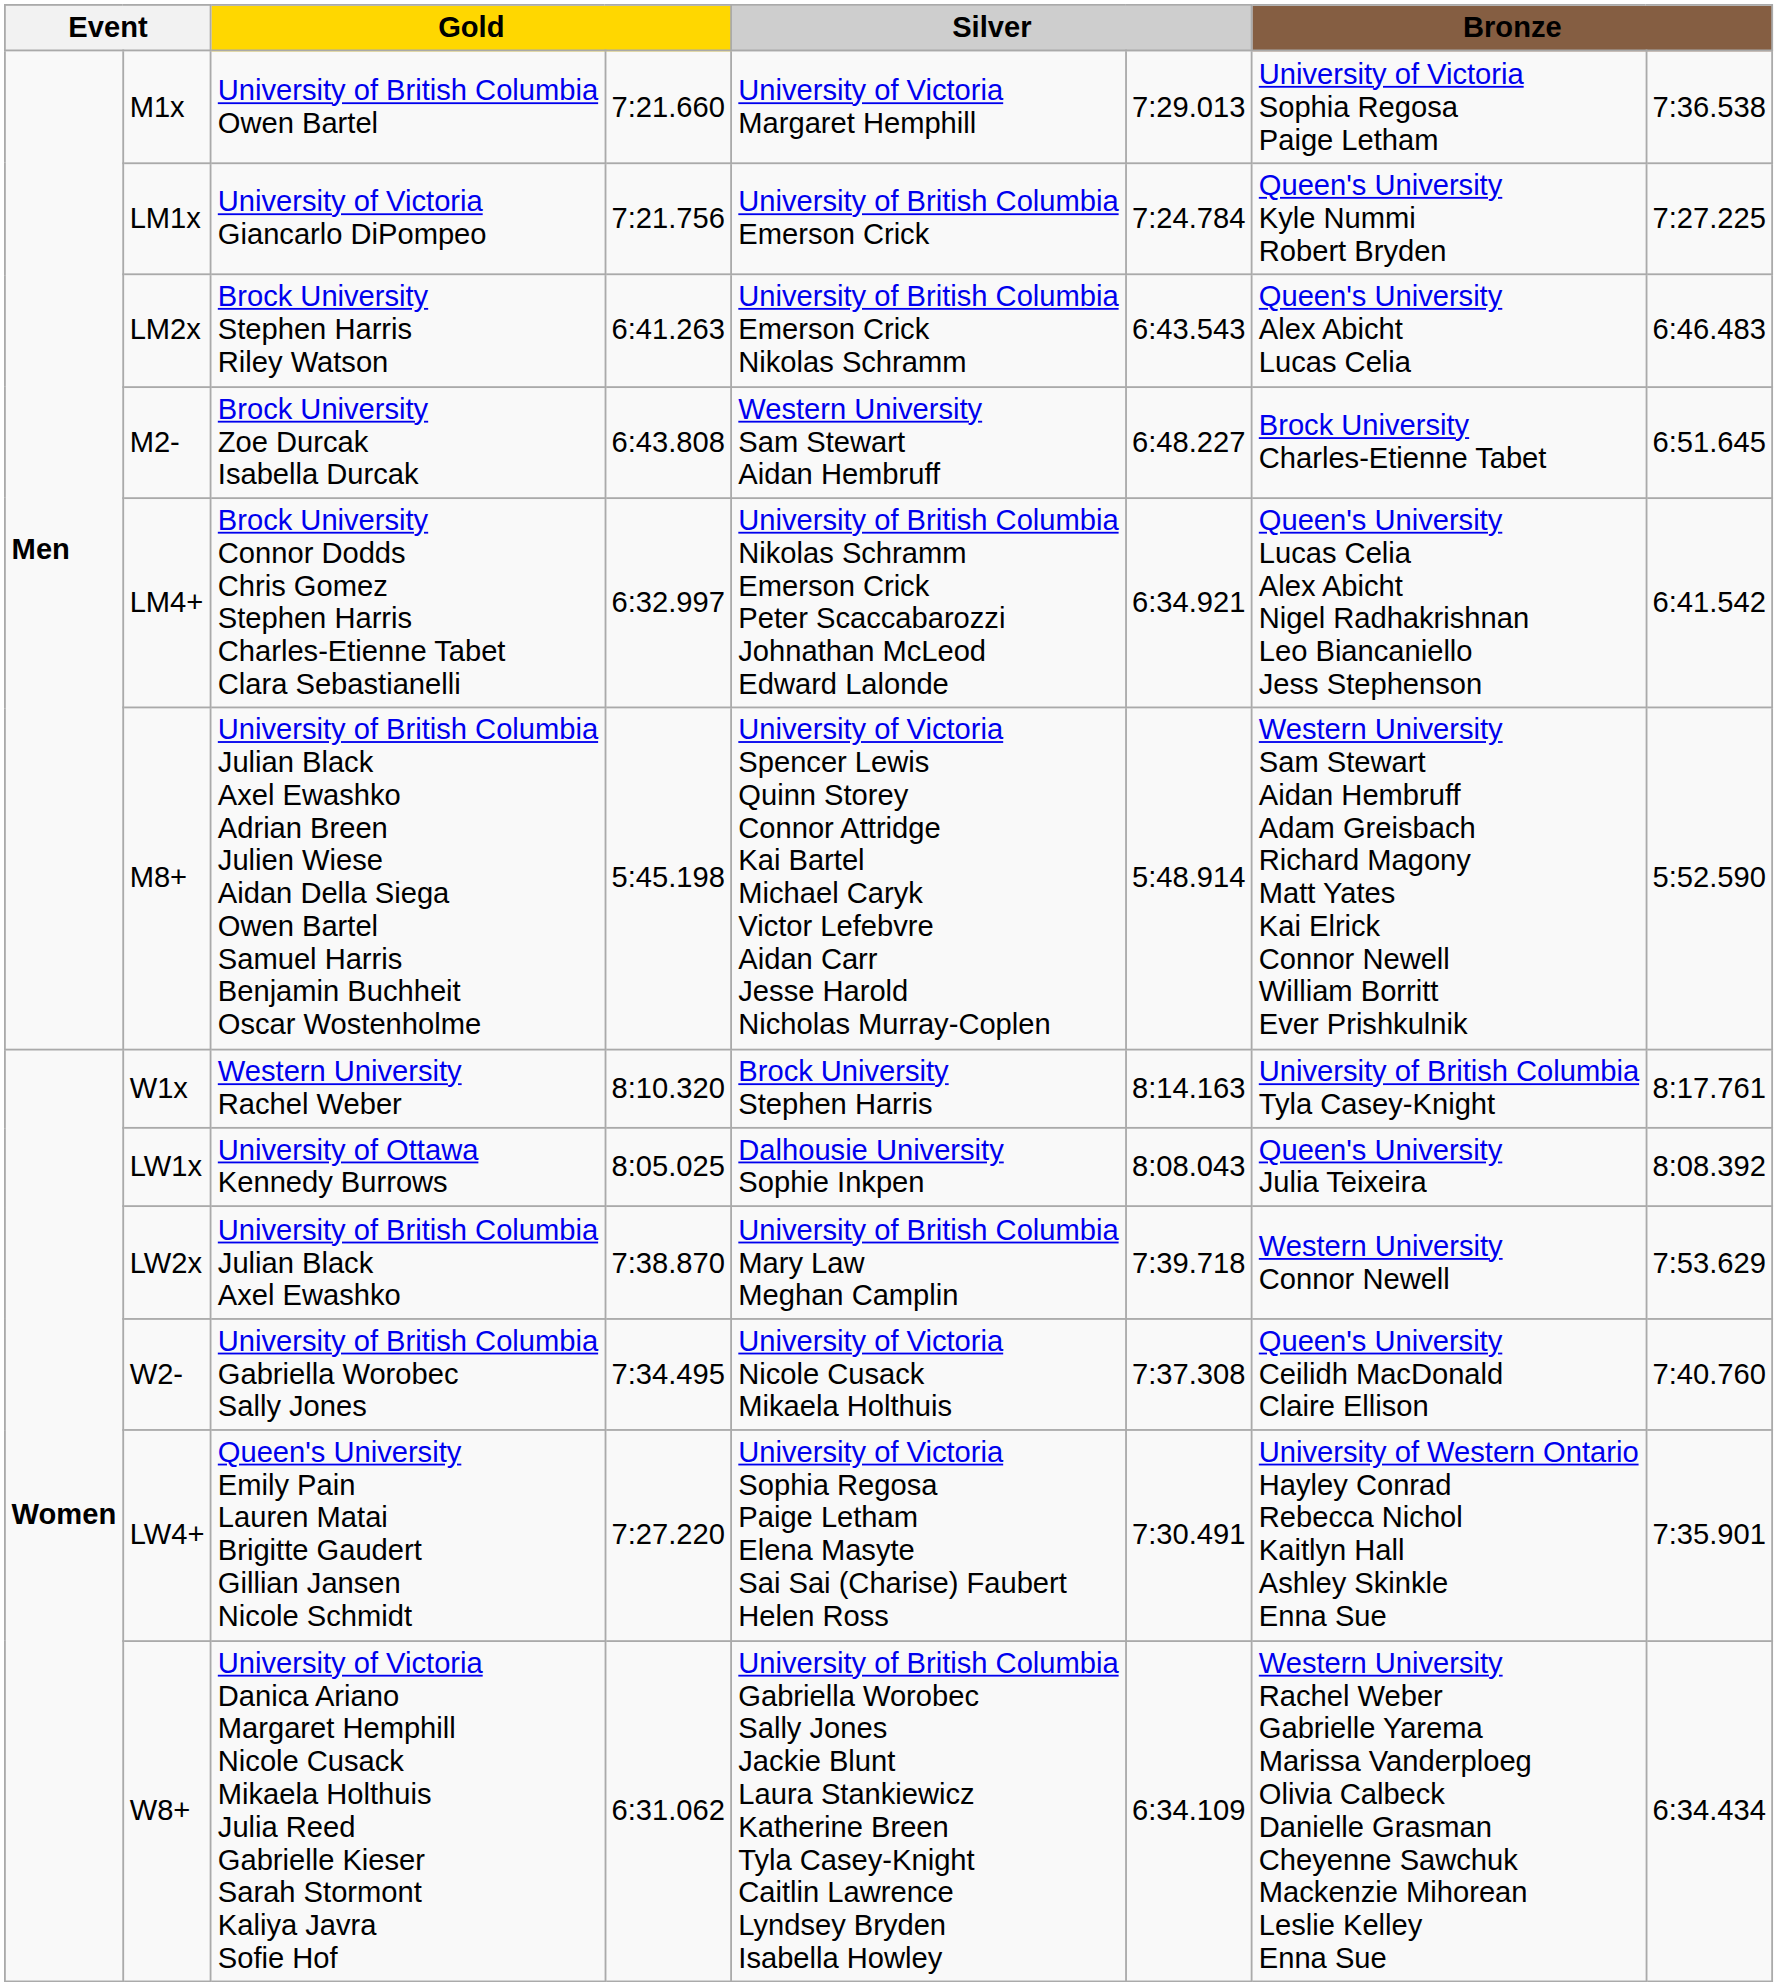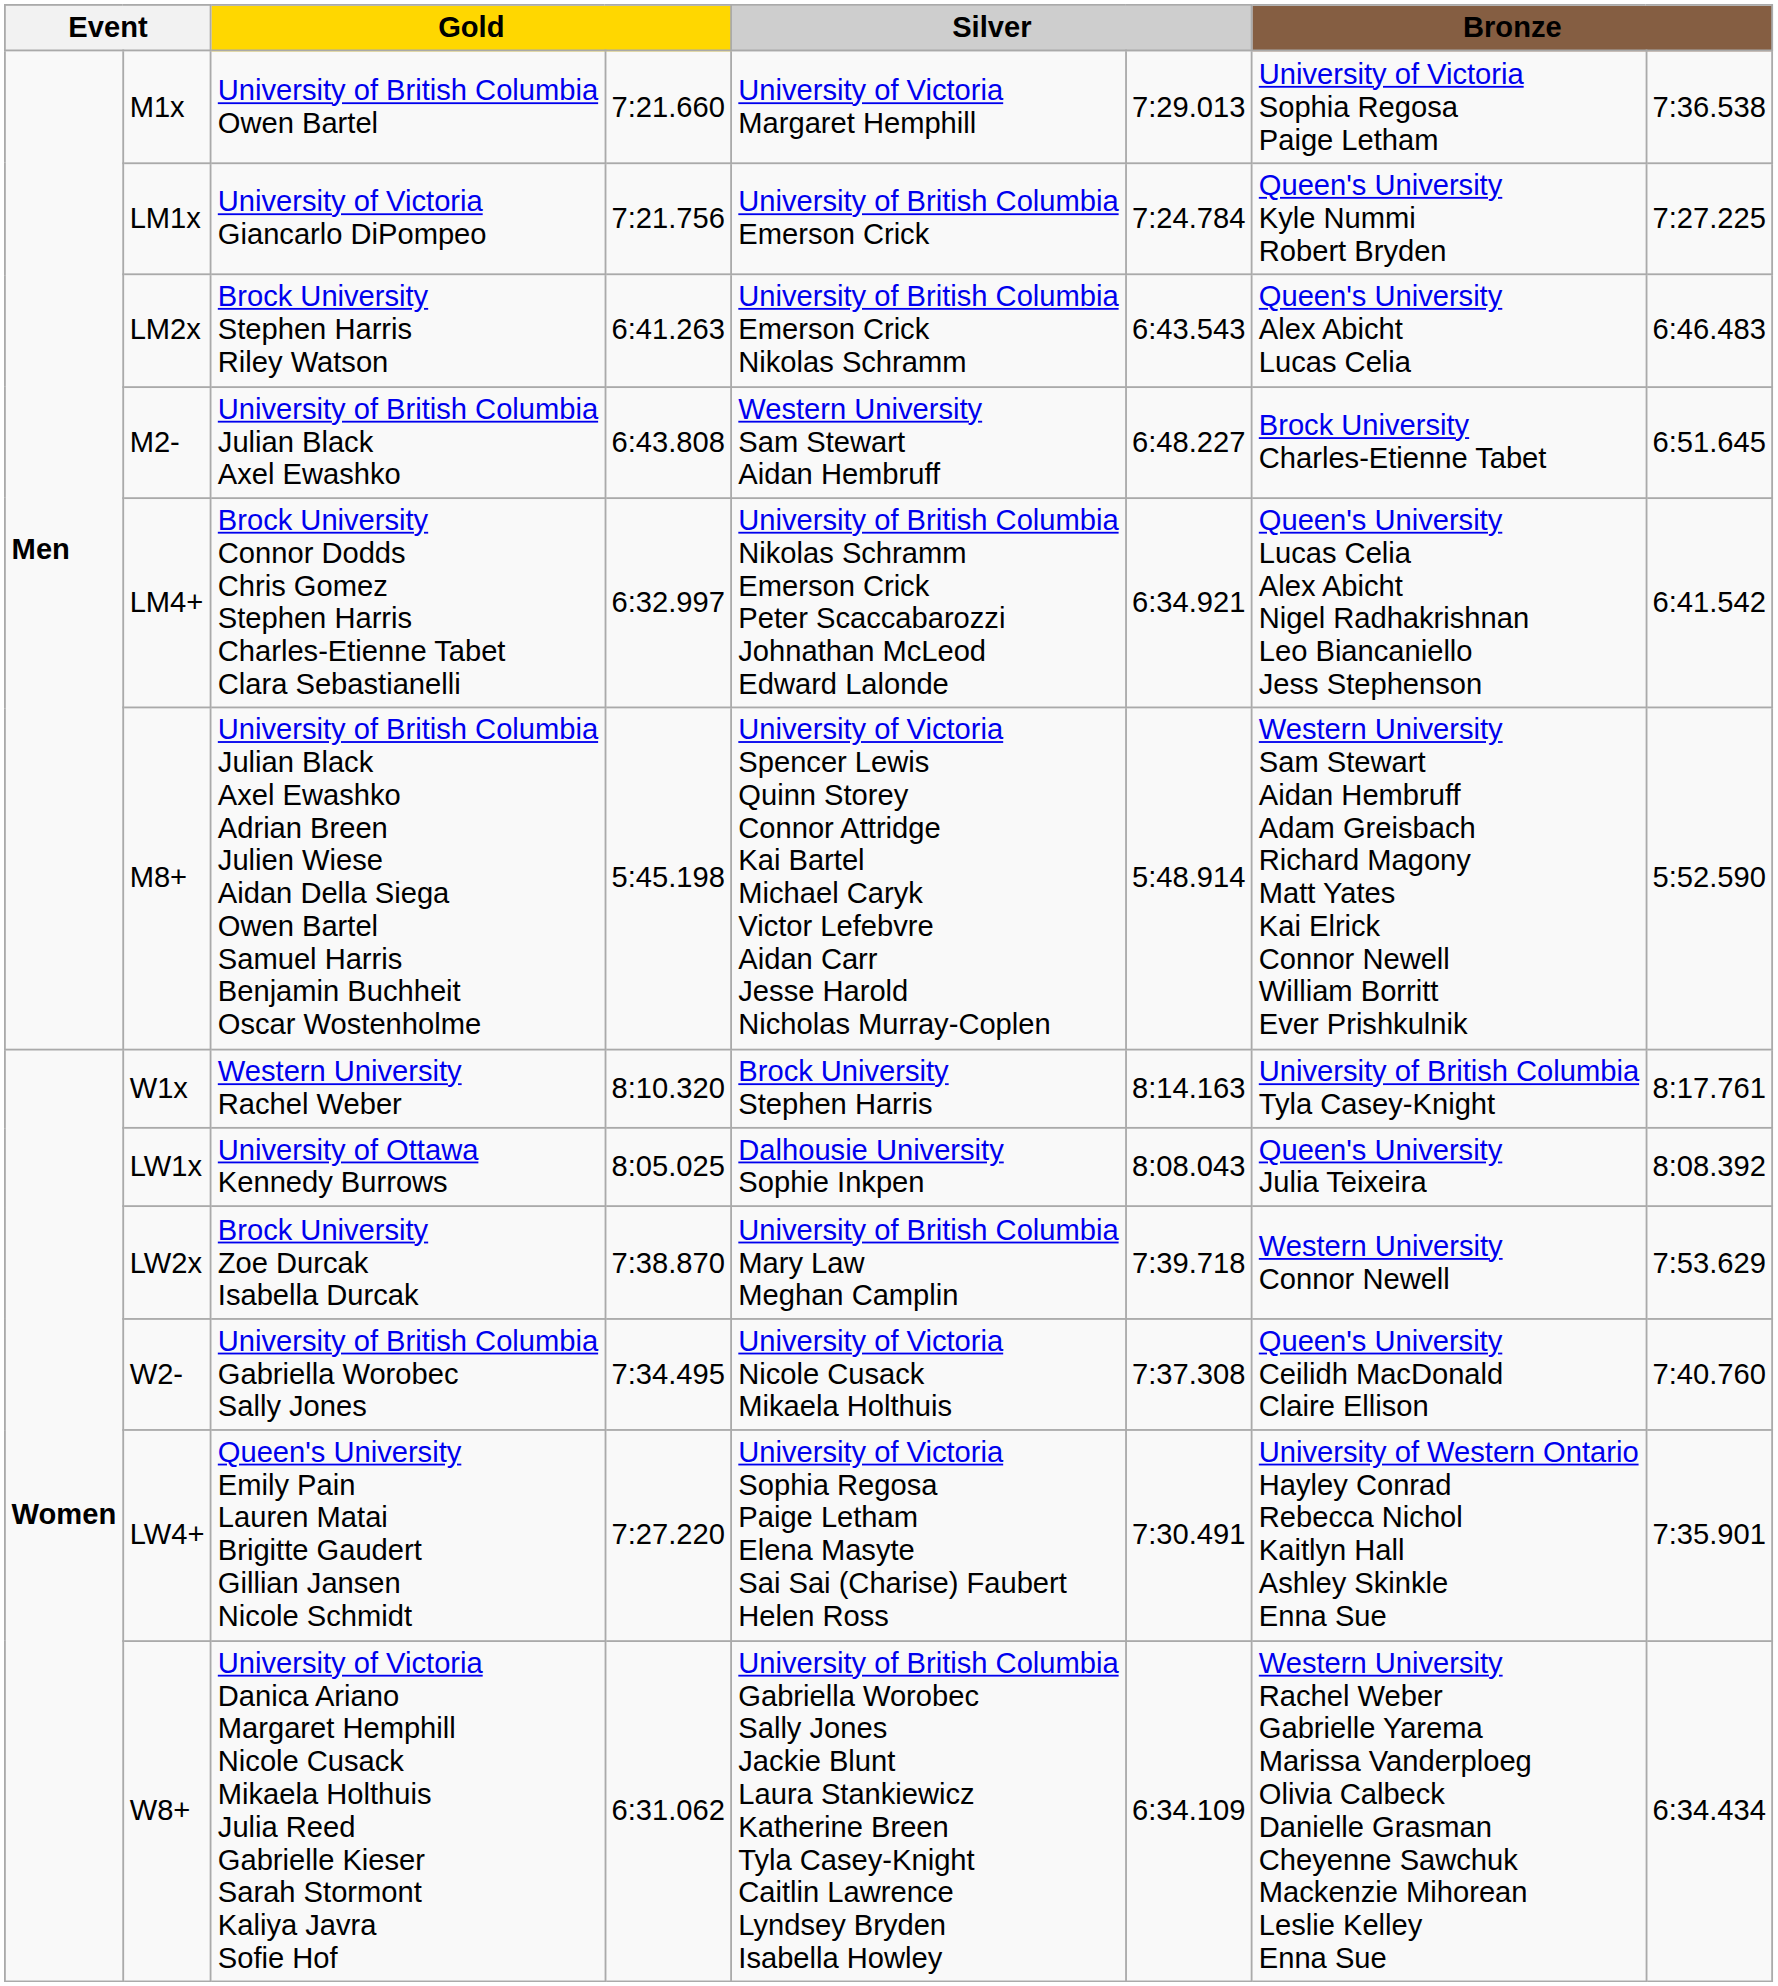(323, 441) Brock University Zoe Durcak Isabella Durcak -> (408, 441) University of British Columbia Julian Black Axel Ewashko
(408, 1262) University of British Columbia Julian Black Axel Ewashko -> (323, 1262) Brock University Zoe Durcak Isabella Durcak
